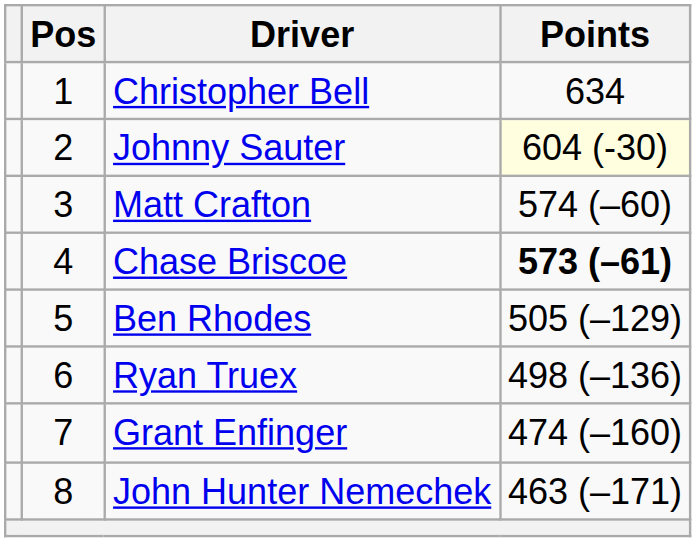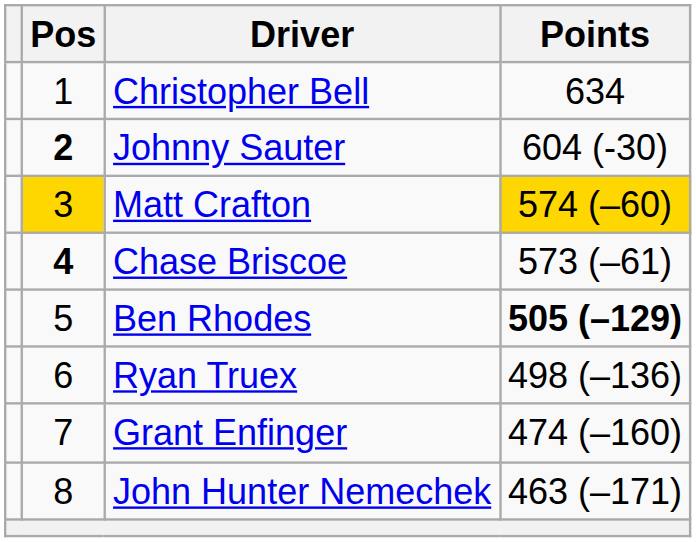(63, 148) normal -> (63, 148) bold
(595, 148) lightyellow background -> (595, 148) no background
(63, 205) no background -> (63, 205) gold background
(595, 205) no background -> (595, 205) gold background
(63, 262) normal -> (63, 262) bold
(595, 262) bold -> (595, 262) normal
(595, 319) normal -> (595, 319) bold
